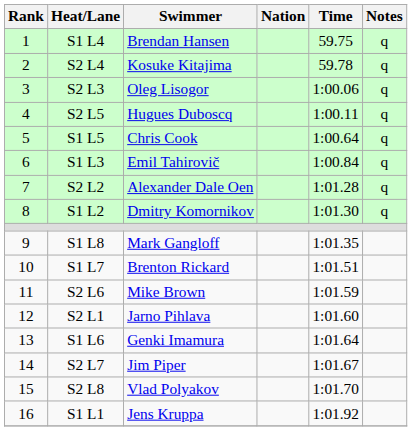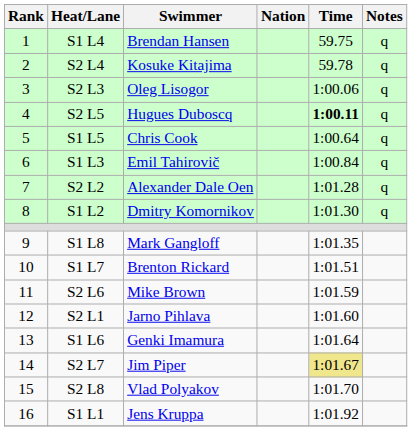(336, 114) normal -> (336, 114) bold
(336, 364) no background -> (336, 364) khaki background
